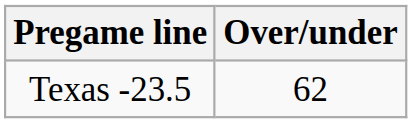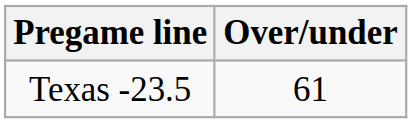(310, 88) 62 -> (310, 88) 61
